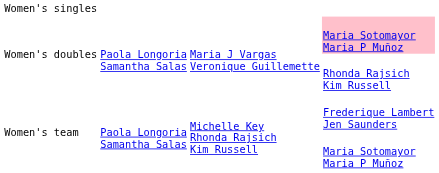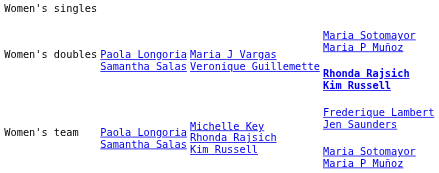(369, 41) pink background -> (369, 41) no background
(366, 80) normal -> (366, 80) bold
